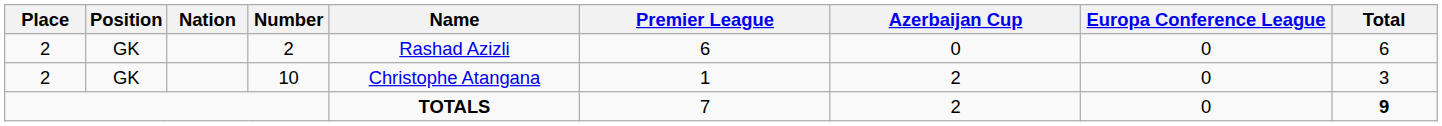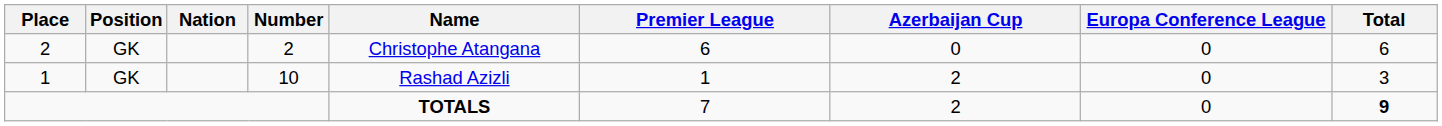(454, 48) Rashad Azizli -> (454, 48) Christophe Atangana
(45, 78) 2 -> (45, 78) 1
(454, 78) Christophe Atangana -> (454, 78) Rashad Azizli
